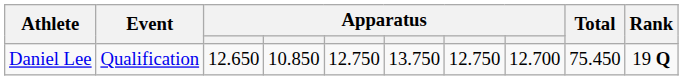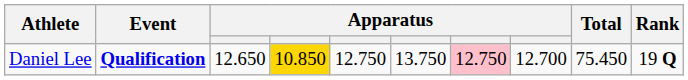(150, 59) normal -> (153, 59) bold
(294, 59) no background -> (300, 59) gold background
(475, 59) no background -> (481, 59) pink background
